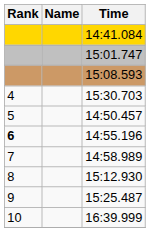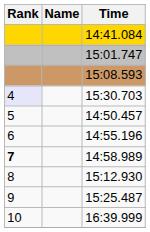(11, 95) no background -> (11, 95) lavender background
(11, 136) bold -> (11, 136) normal
(11, 156) normal -> (11, 156) bold
